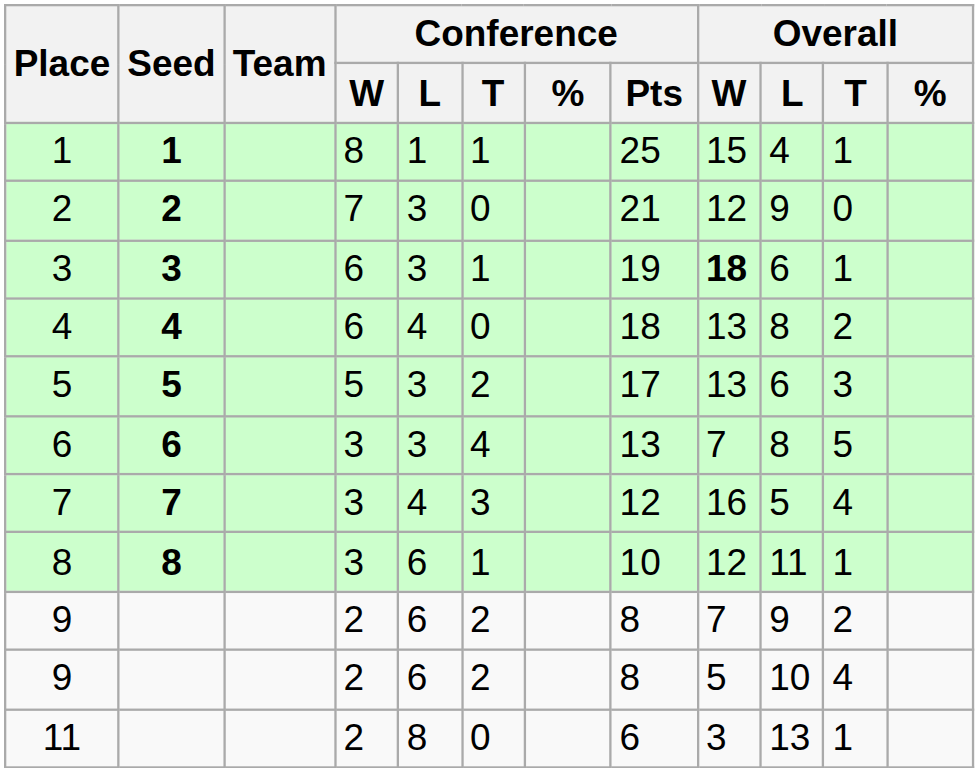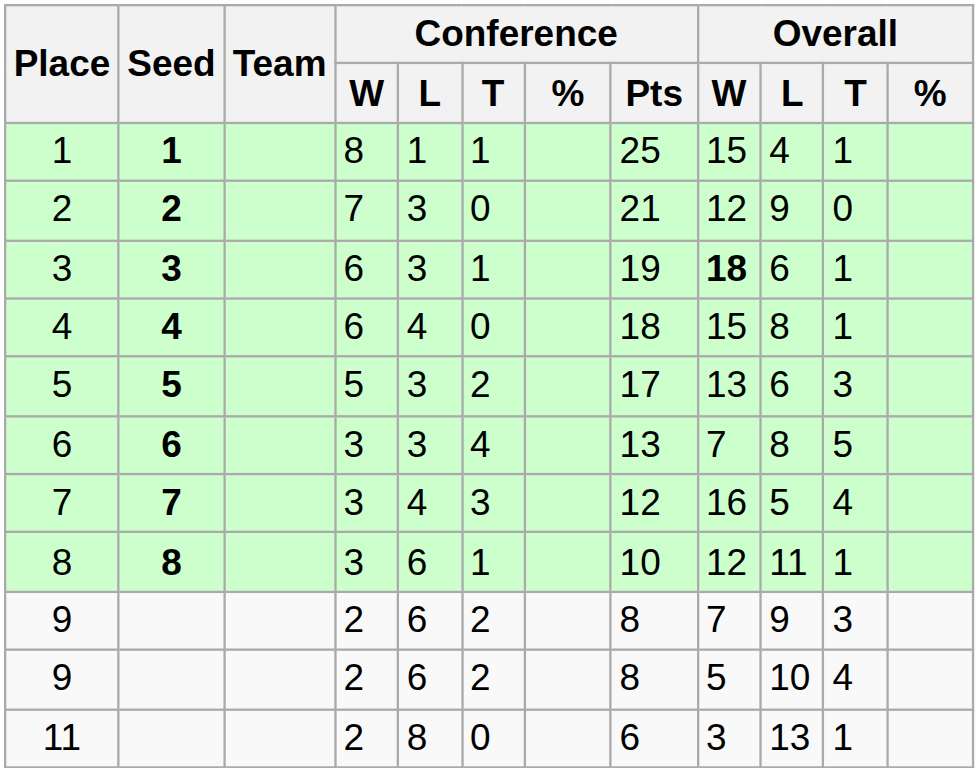(726, 326) 13 -> (726, 326) 15
(843, 326) 2 -> (843, 326) 1
(843, 619) 2 -> (843, 619) 3
